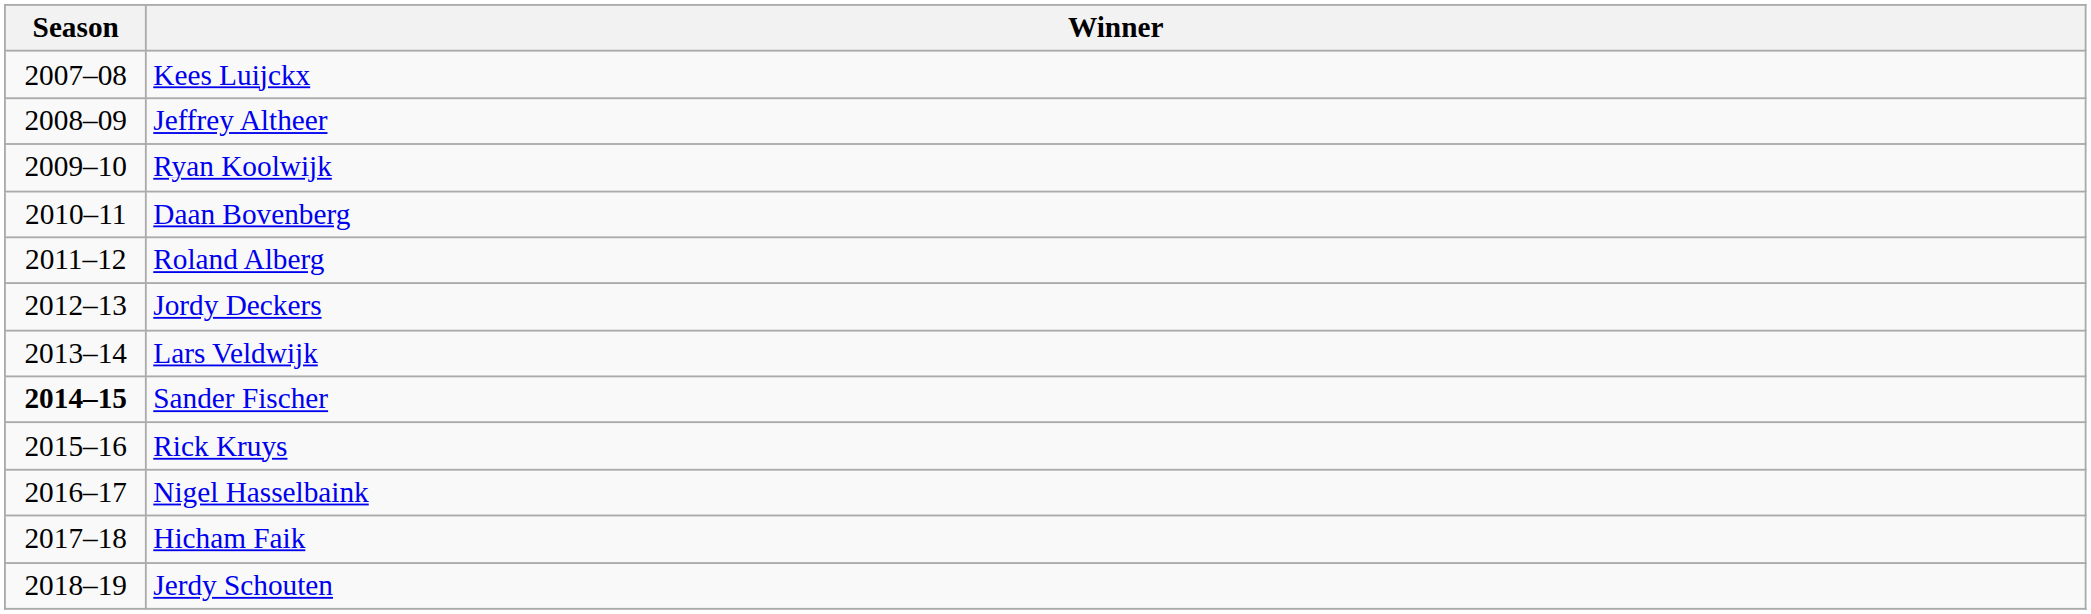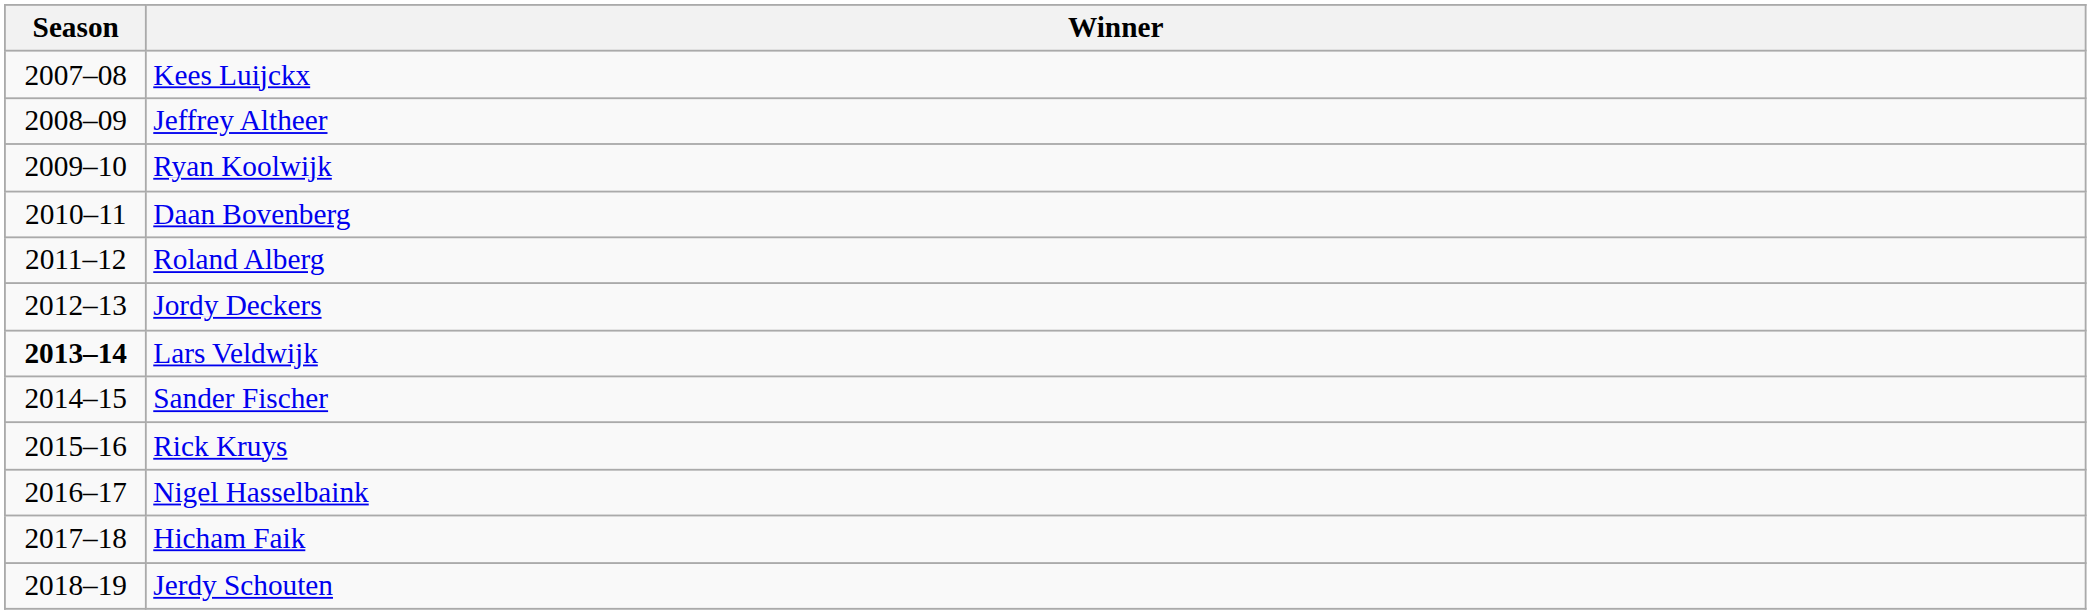(76, 352) normal -> (76, 352) bold
(76, 399) bold -> (76, 399) normal
